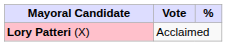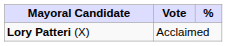(48, 31) pink background -> (48, 31) no background
